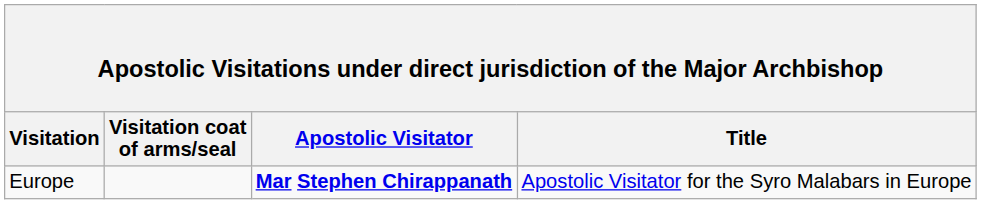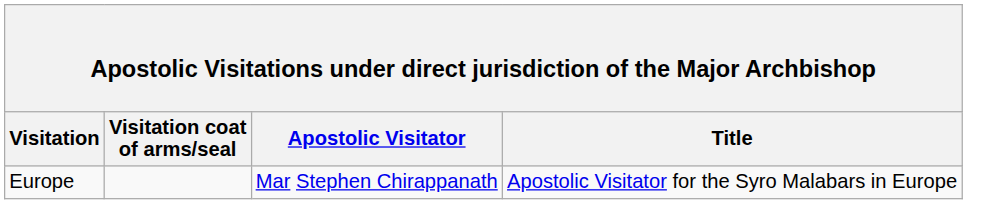(384, 182) bold -> (377, 182) normal
